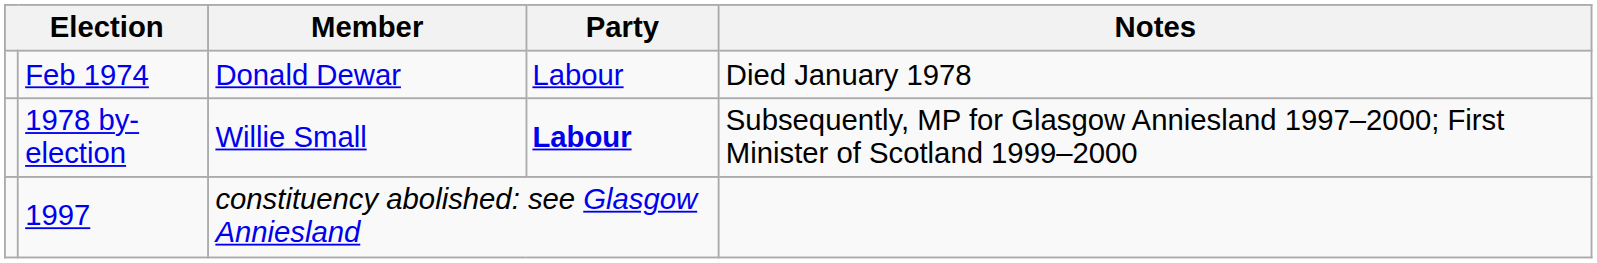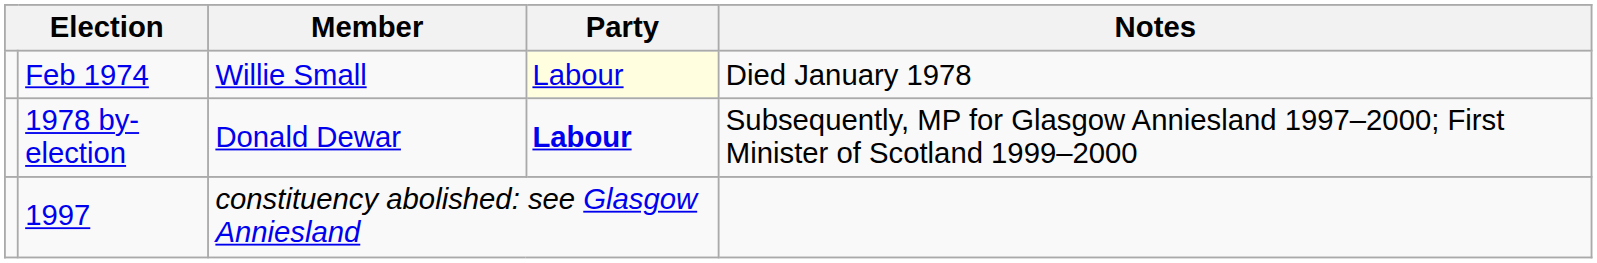(308, 74) Donald Dewar -> (291, 74) Willie Small
(578, 74) no background -> (578, 74) lightyellow background
(291, 137) Willie Small -> (308, 137) Donald Dewar
